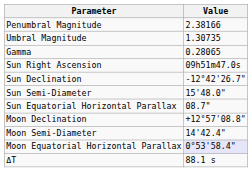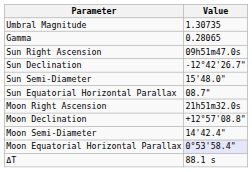- row: (54, 25)
+ row: (56, 106)
